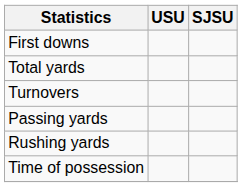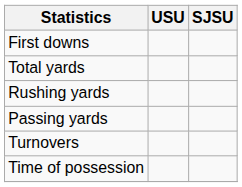rows swapped: (59, 143) <-> (44, 93)
